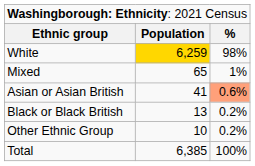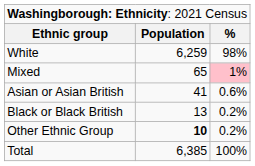(192, 53) gold background -> (192, 53) no background
(238, 72) no background -> (238, 72) pink background
(233, 92) lightsalmon background -> (233, 92) no background
(200, 131) normal -> (200, 131) bold
